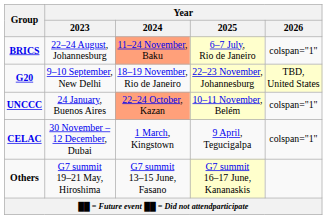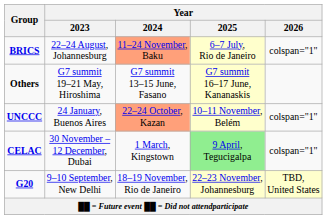rows swapped: (24, 77) <-> (24, 178)
(227, 139) no background -> (227, 150) lightgreen background
